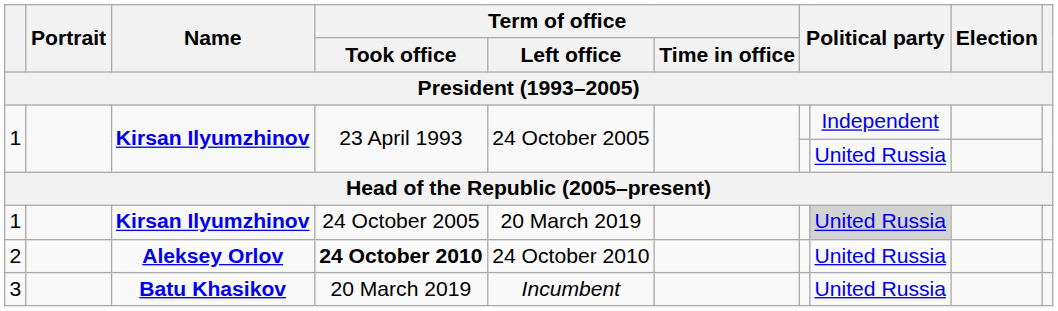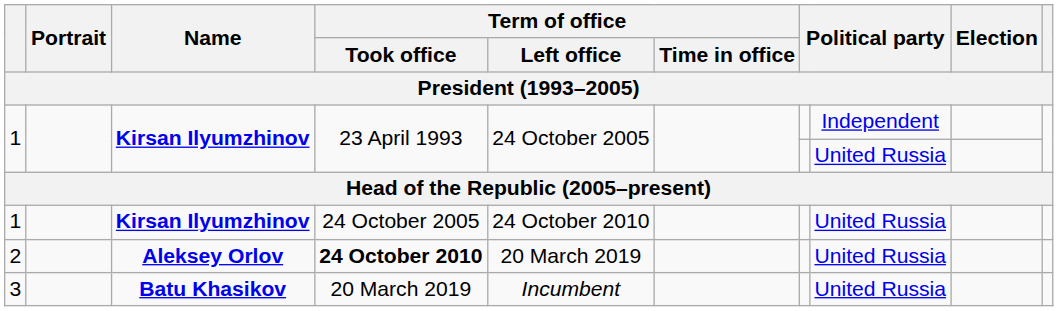(571, 222) 20 March 2019 -> (571, 222) 24 October 2010
(880, 222) lightgrey background -> (880, 222) no background
(571, 255) 24 October 2010 -> (571, 255) 20 March 2019
